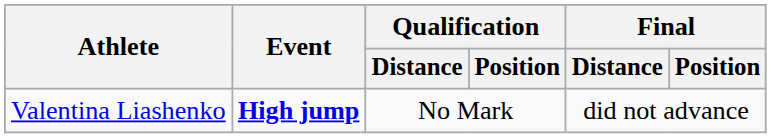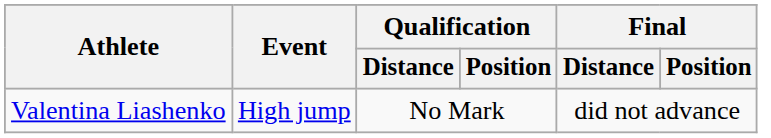(299, 110) bold -> (294, 110) normal
